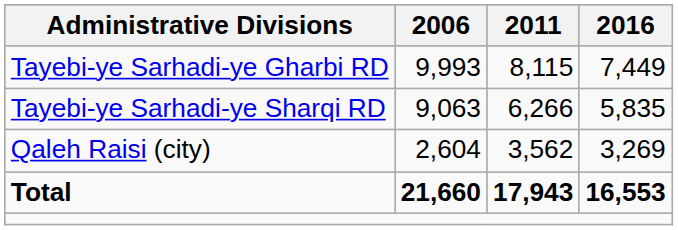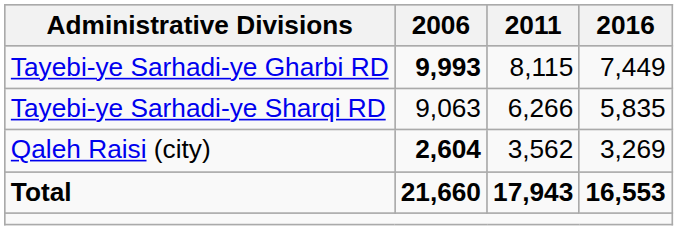(448, 66) normal -> (448, 66) bold
(448, 150) normal -> (448, 150) bold
